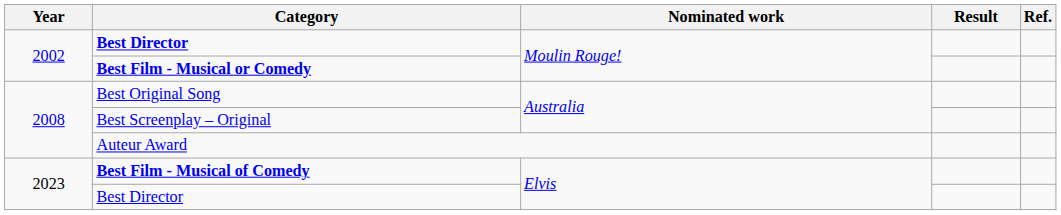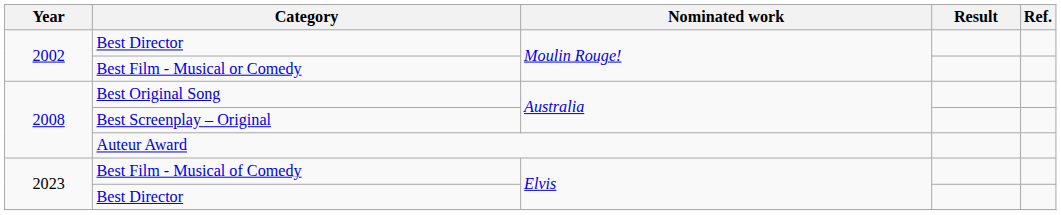(142, 42) bold -> (140, 42) normal
(204, 68) bold -> (199, 68) normal
(203, 171) bold -> (199, 171) normal
